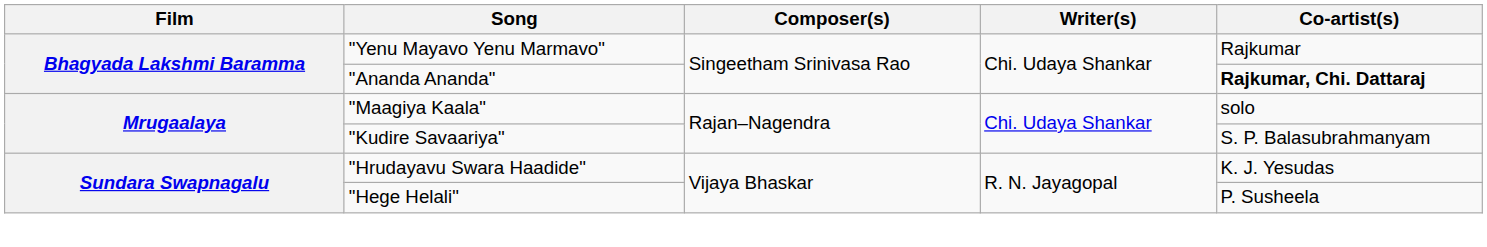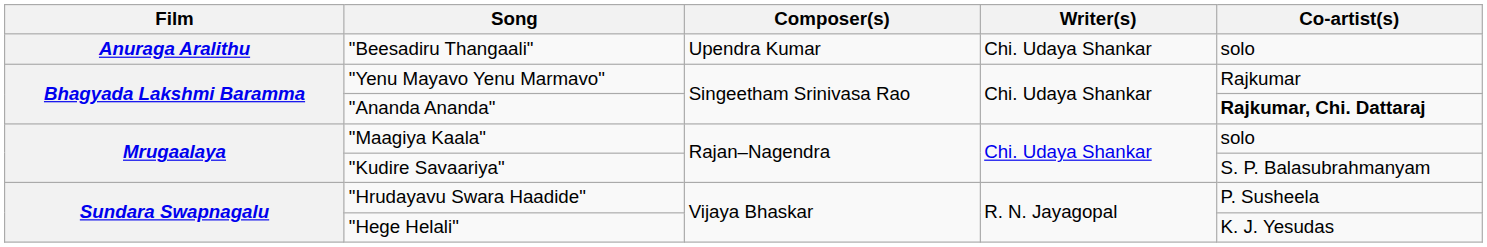+ row: (441, 49)
(1277, 167) K. J. Yesudas -> (1270, 197) P. Susheela
(1270, 197) P. Susheela -> (1277, 227) K. J. Yesudas
